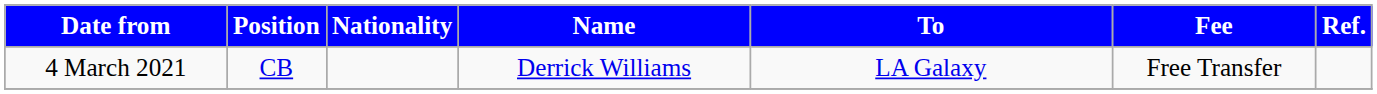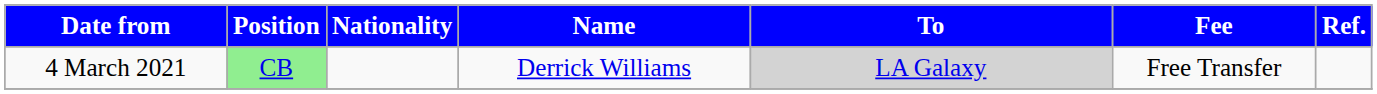(276, 67) no background -> (276, 67) lightgreen background
(931, 67) no background -> (931, 67) lightgrey background
